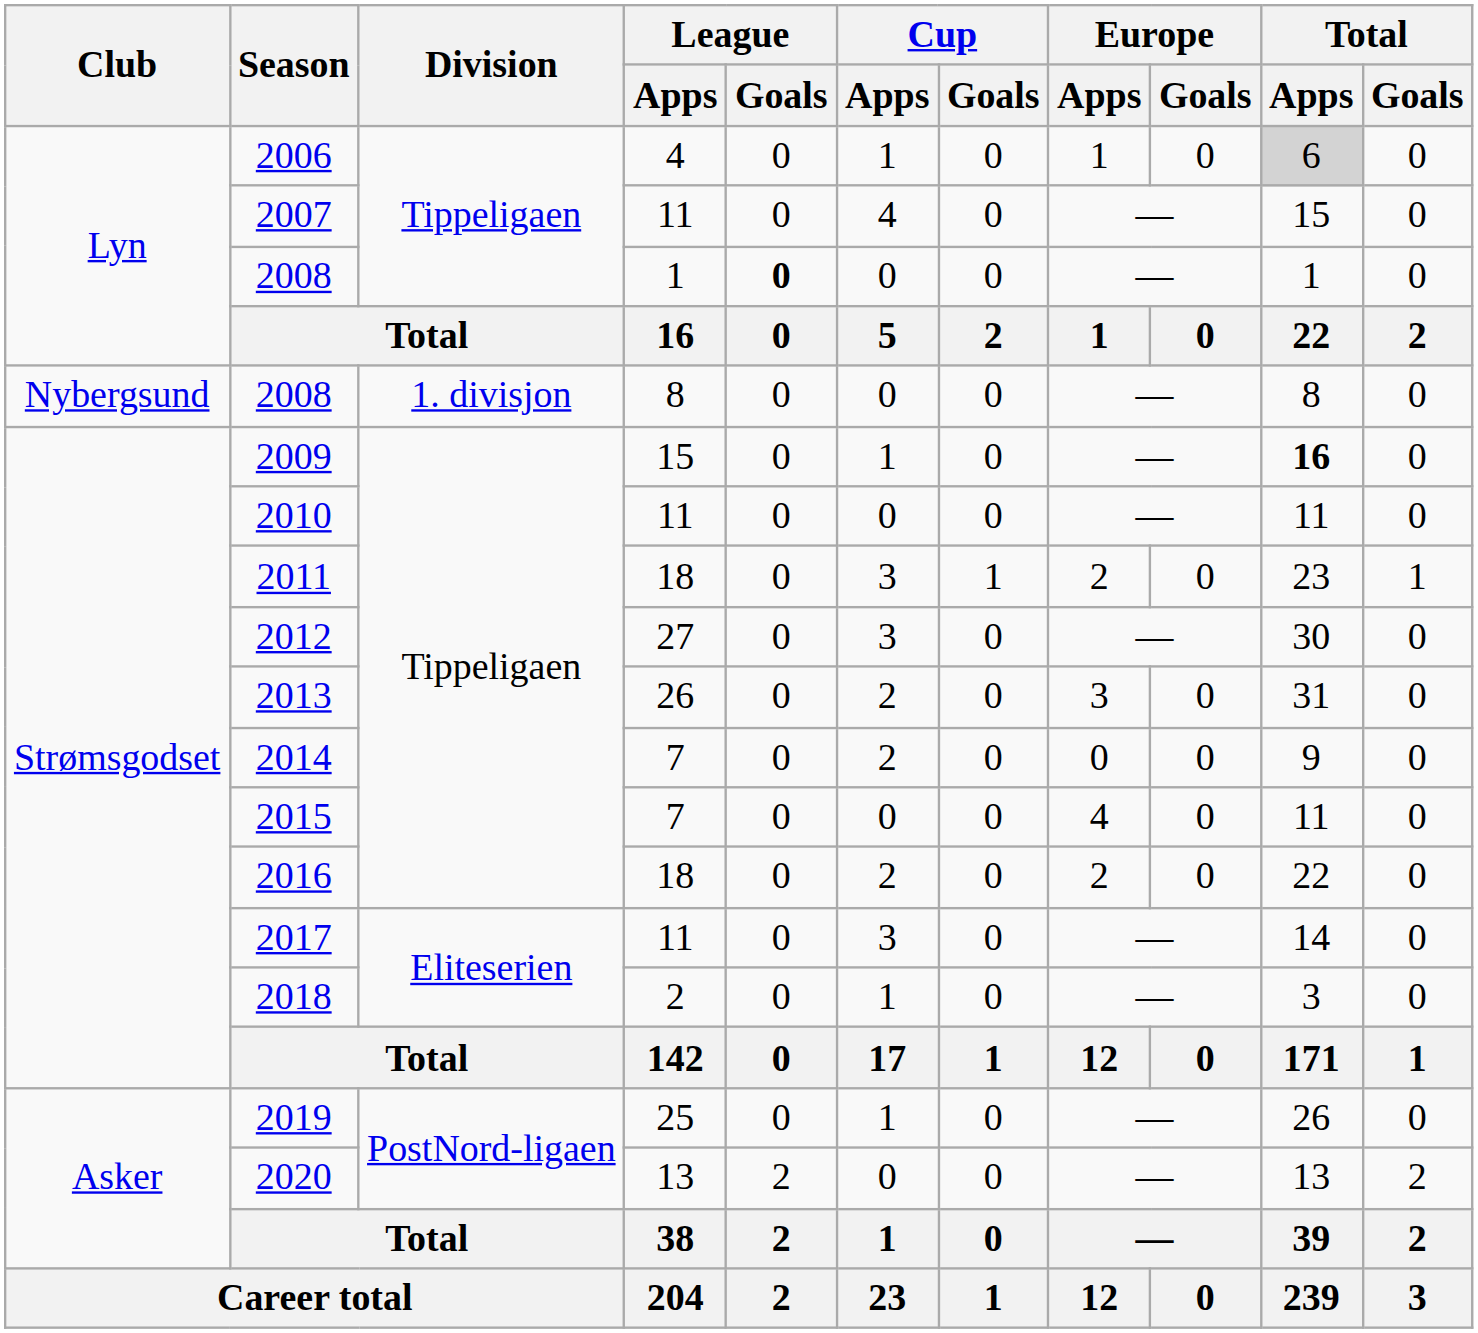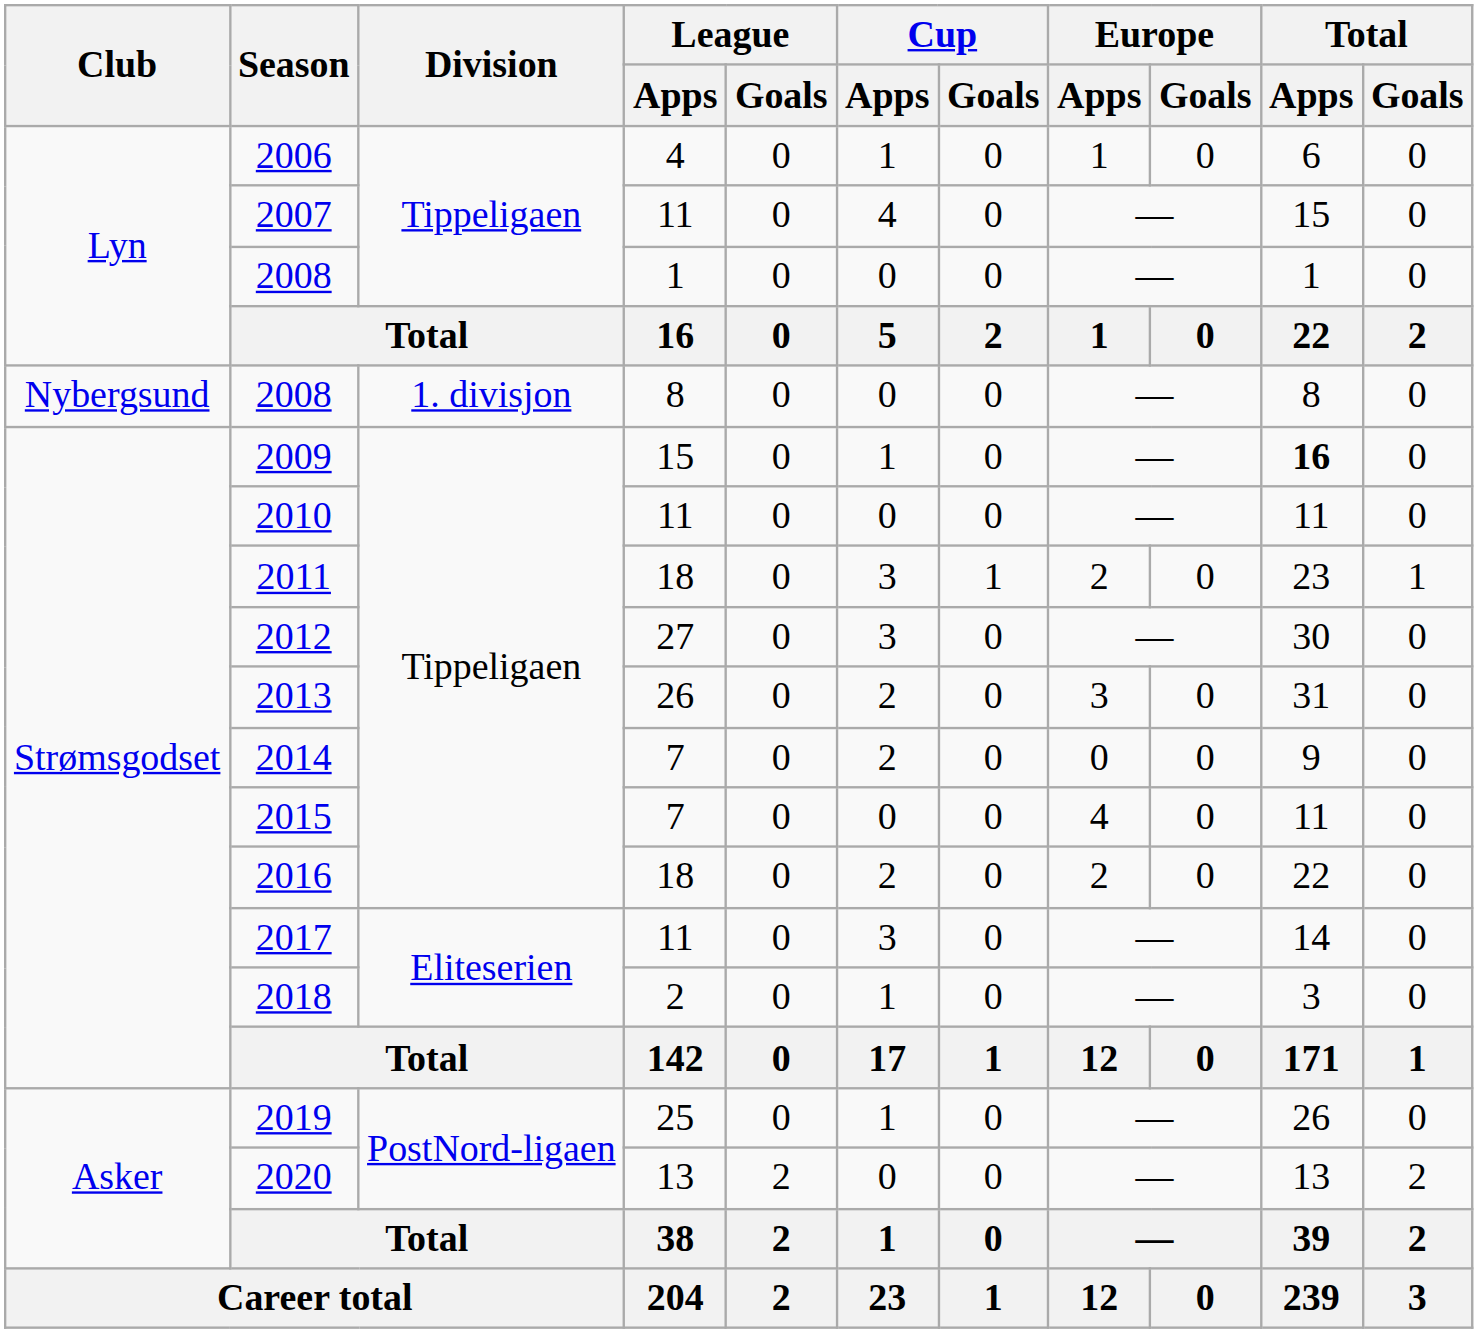(1311, 154) lightgrey background -> (1311, 154) no background
(781, 275) bold -> (781, 275) normal
